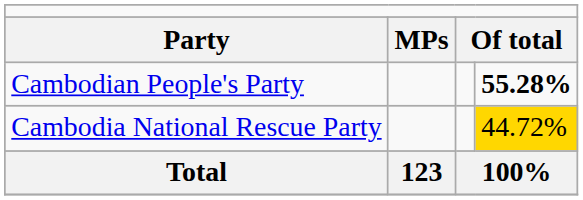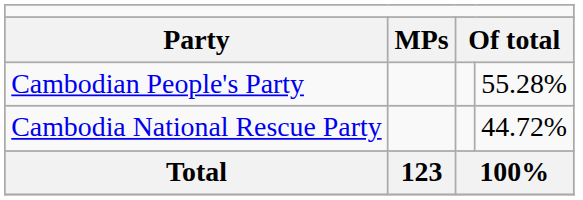(526, 83) bold -> (524, 83) normal
(524, 127) gold background -> (524, 127) no background
